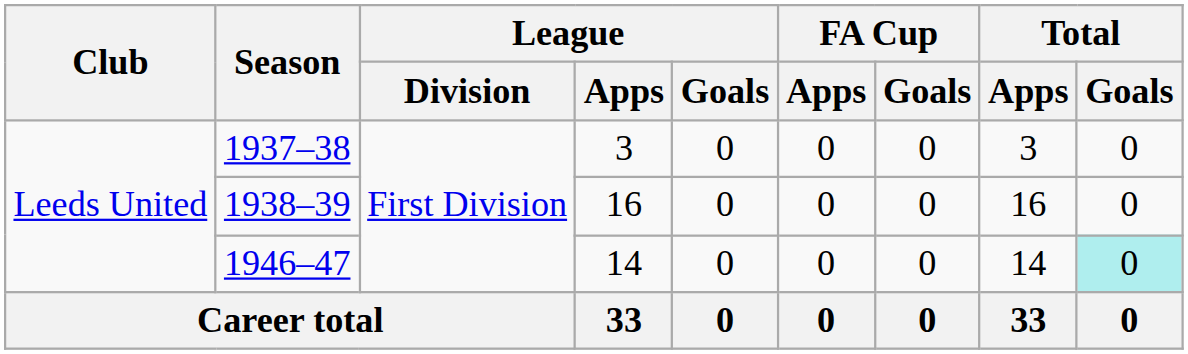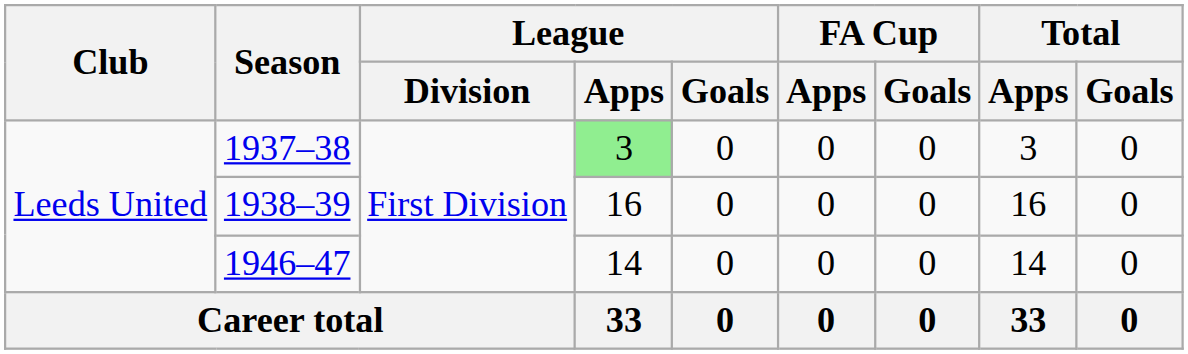(624, 147) no background -> (624, 147) lightgreen background
(1129, 262) paleturquoise background -> (1129, 262) no background
